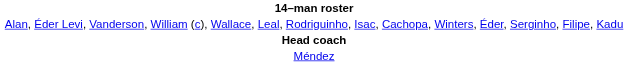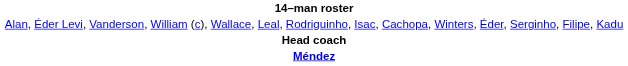(314, 56) normal -> (314, 56) bold
